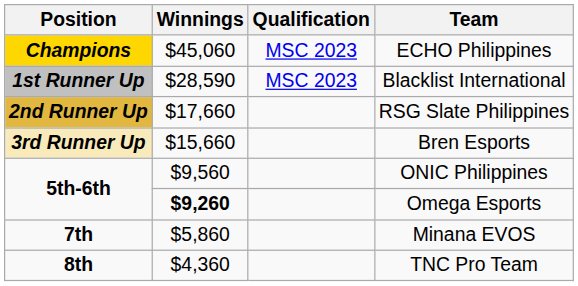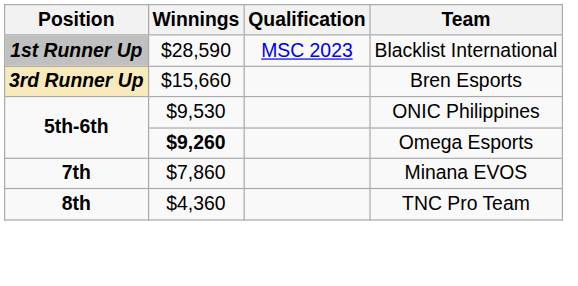- row: (474, 50)
- row: (474, 111)
(200, 173) $9,560 -> (196, 111) $9,530
(200, 234) $5,860 -> (196, 173) $7,860
